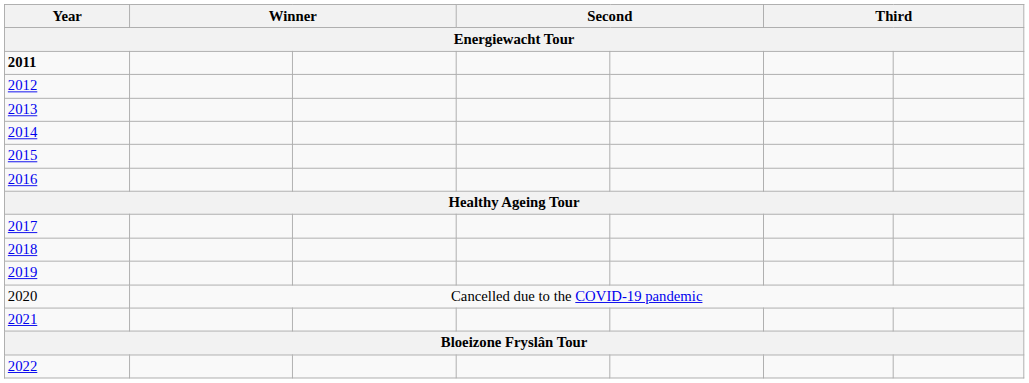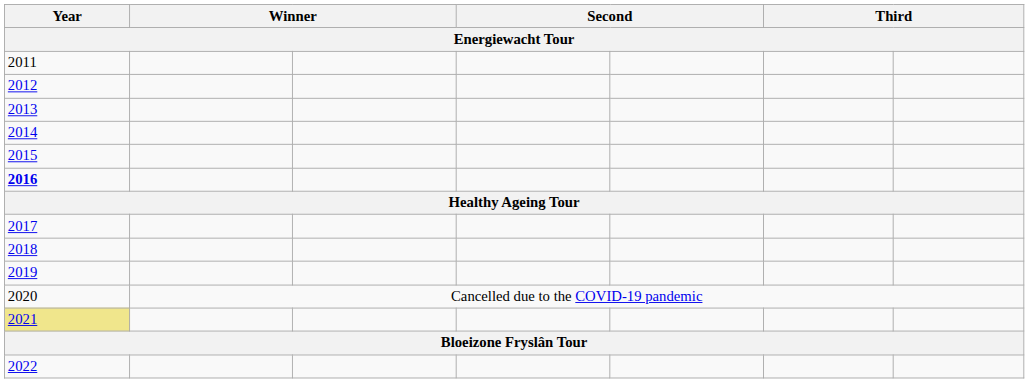(22, 62) bold -> (22, 62) normal
(23, 179) normal -> (23, 179) bold
(23, 319) no background -> (23, 319) khaki background
